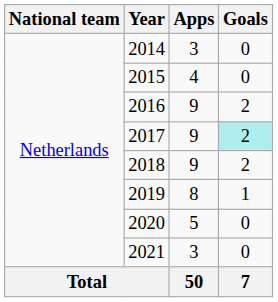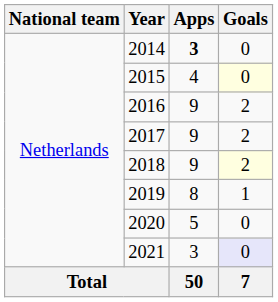(194, 48) normal -> (194, 48) bold
(245, 77) no background -> (245, 77) lightyellow background
(245, 135) paleturquoise background -> (245, 135) no background
(245, 164) no background -> (245, 164) lightyellow background
(245, 252) no background -> (245, 252) lavender background
